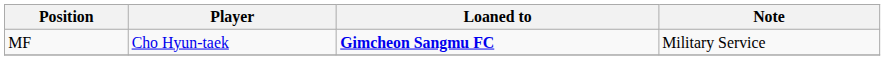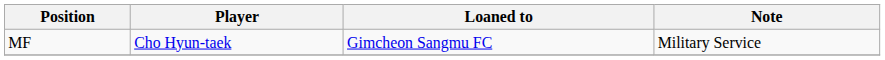(417, 42) bold -> (420, 42) normal
